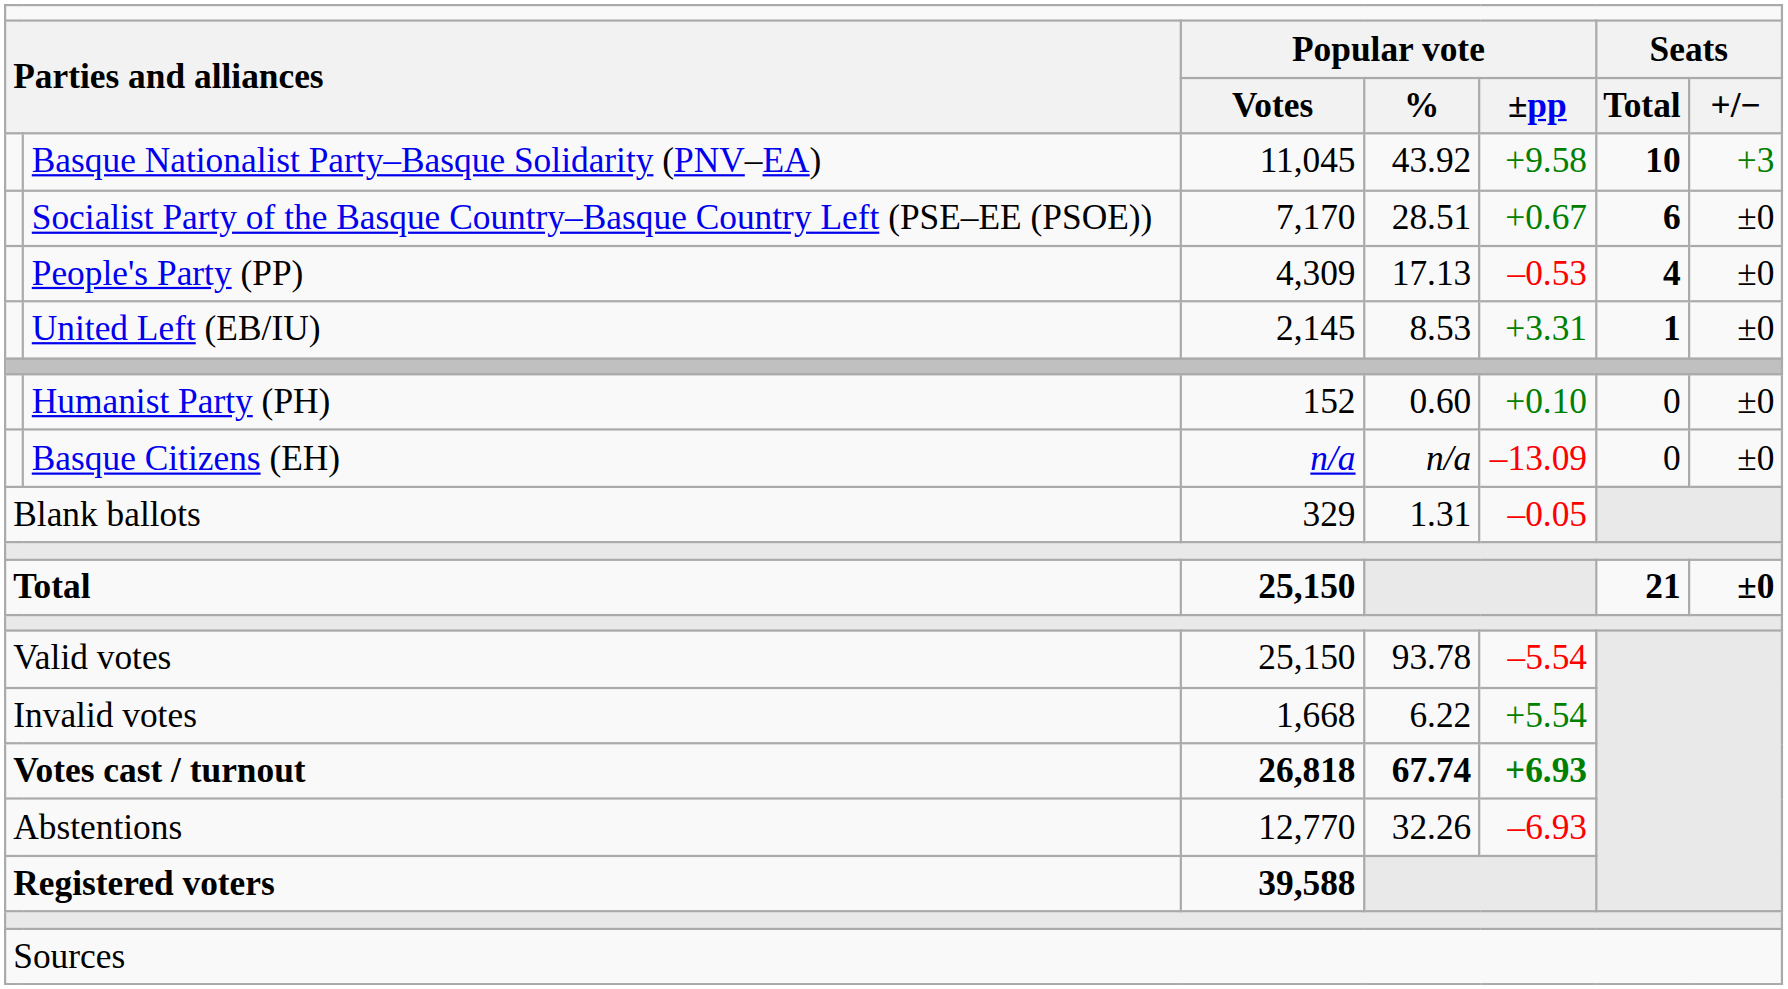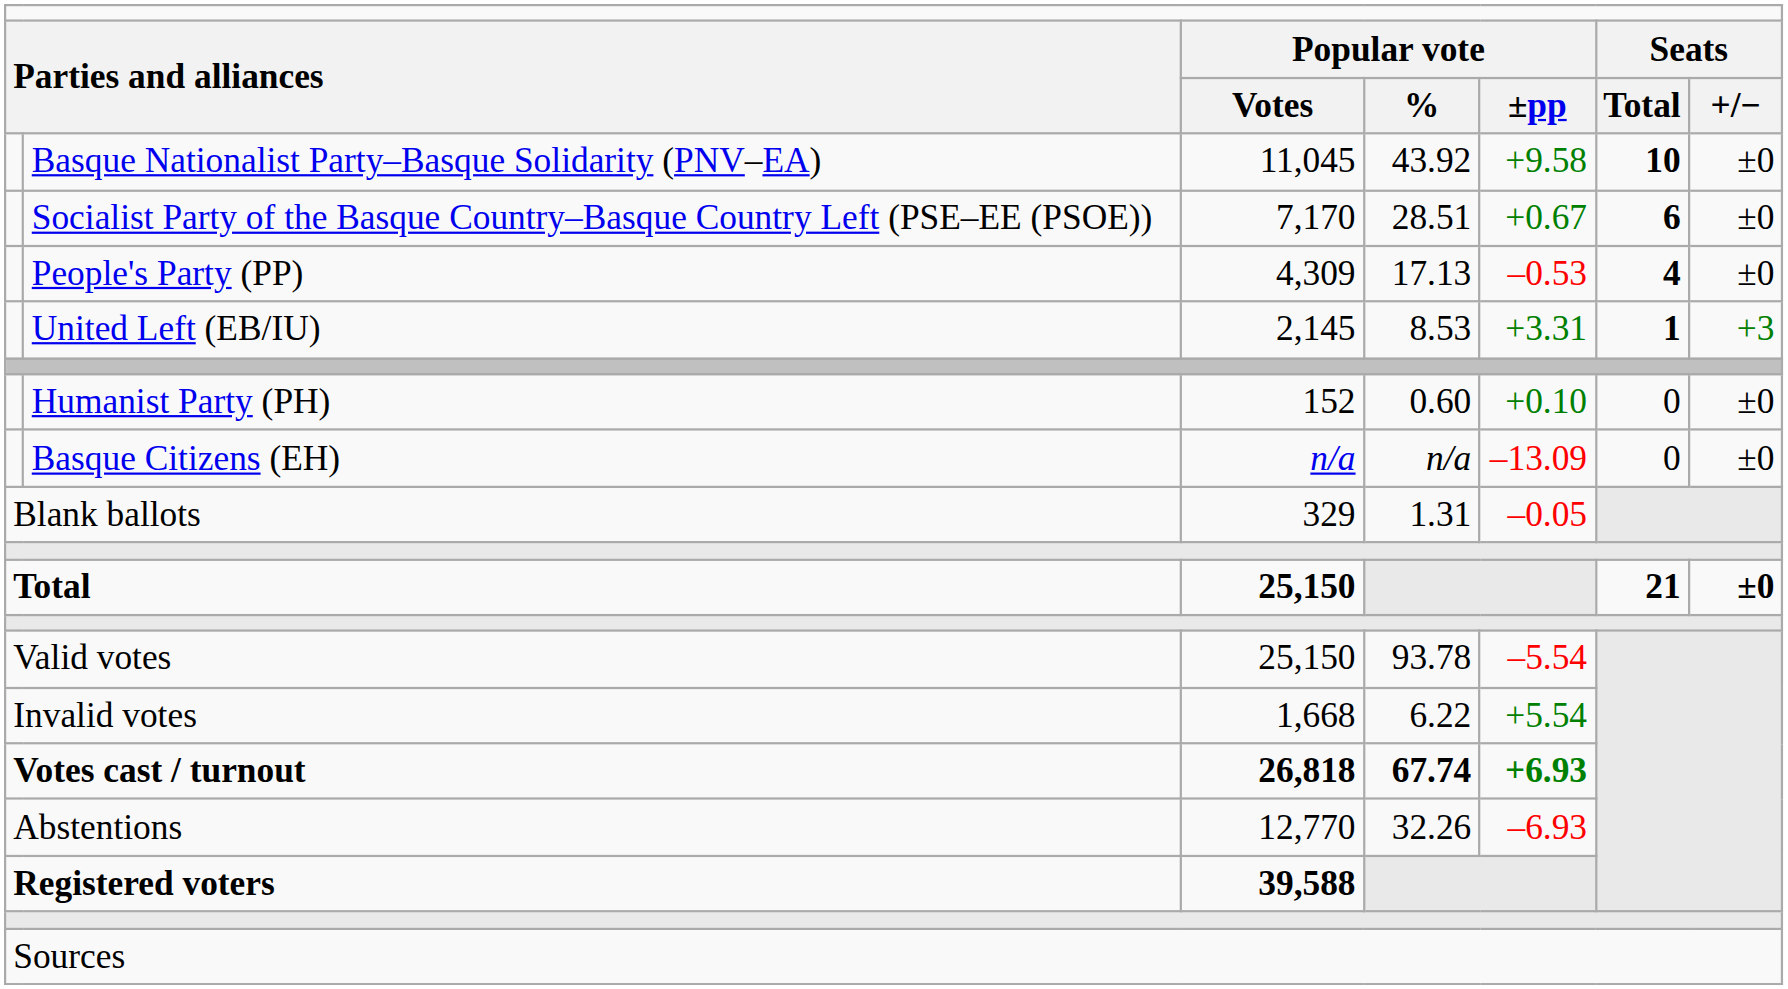(1756, 160) +3 -> (1756, 160) ±0
(1756, 329) ±0 -> (1756, 329) +3
